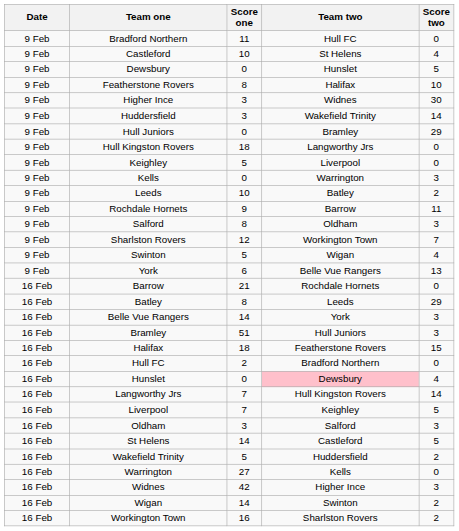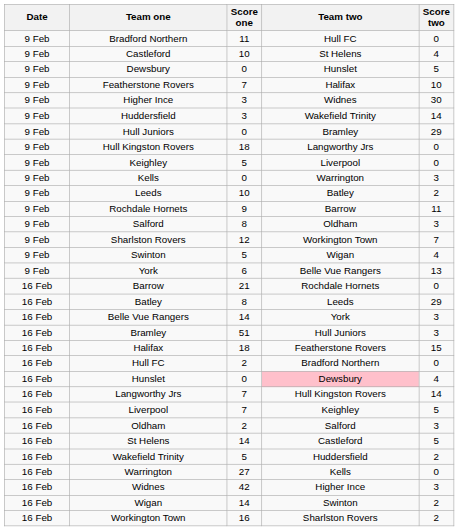(244, 85) 8 -> (244, 85) 7
(244, 425) 3 -> (244, 425) 2
